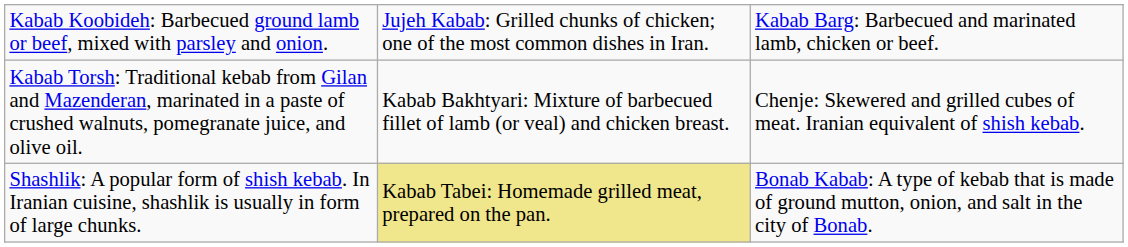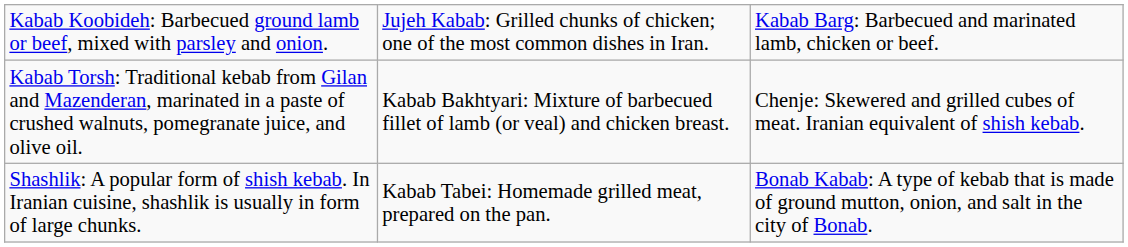(542, 202) khaki background -> (542, 202) no background
